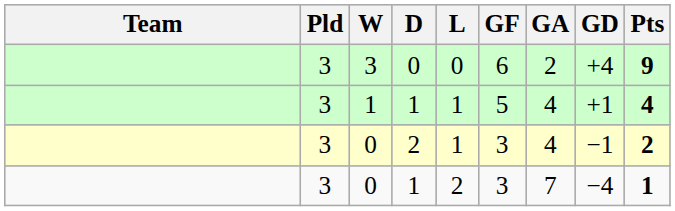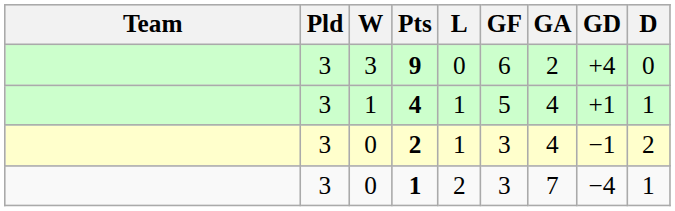columns swapped: (414, 24) <-> (647, 24)
